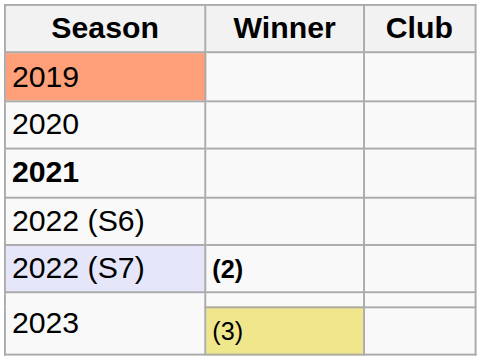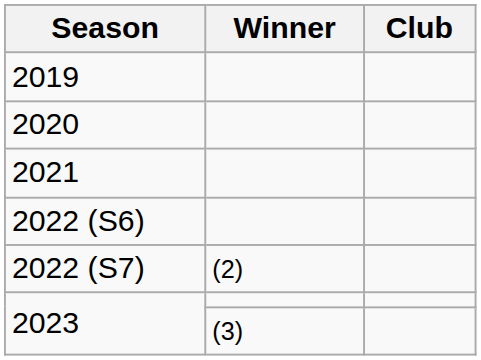(46, 76) lightsalmon background -> (46, 76) no background
(46, 172) bold -> (46, 172) normal
(78, 268) lavender background -> (78, 268) no background
(228, 268) bold -> (228, 270) normal
(228, 332) khaki background -> (228, 332) no background
